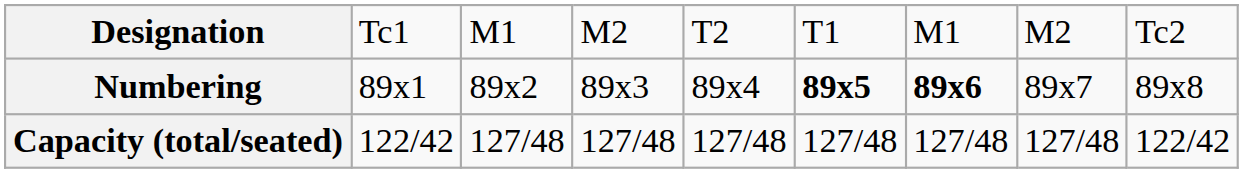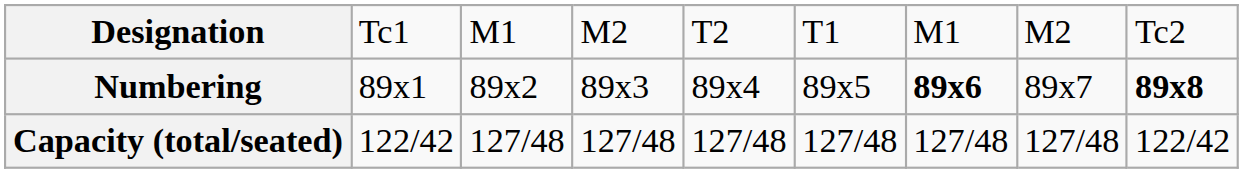(837, 85) bold -> (837, 85) normal
(1169, 85) normal -> (1169, 85) bold
